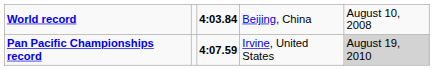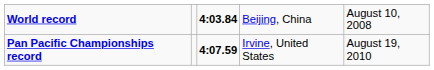(373, 50) lightgrey background -> (373, 50) no background
